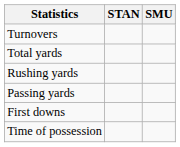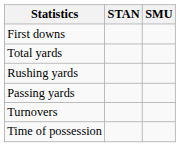rows swapped: (36, 112) <-> (32, 34)
